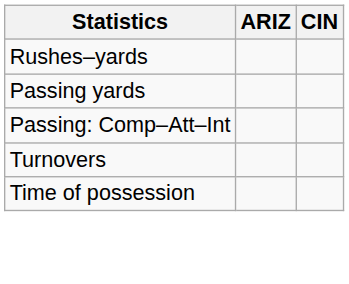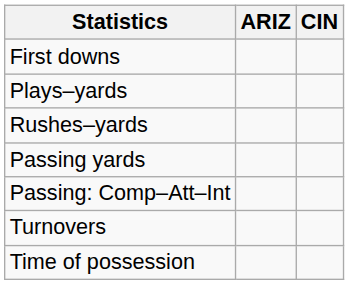+ row: (65, 56)
+ row: (68, 90)
